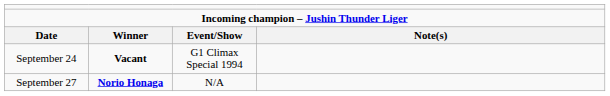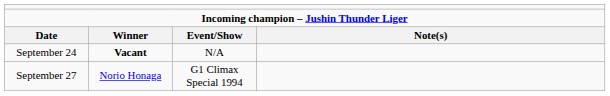(214, 58) G1 Climax Special 1994 -> (214, 52) N/A
(130, 82) bold -> (130, 76) normal
(214, 82) N/A -> (214, 76) G1 Climax Special 1994
